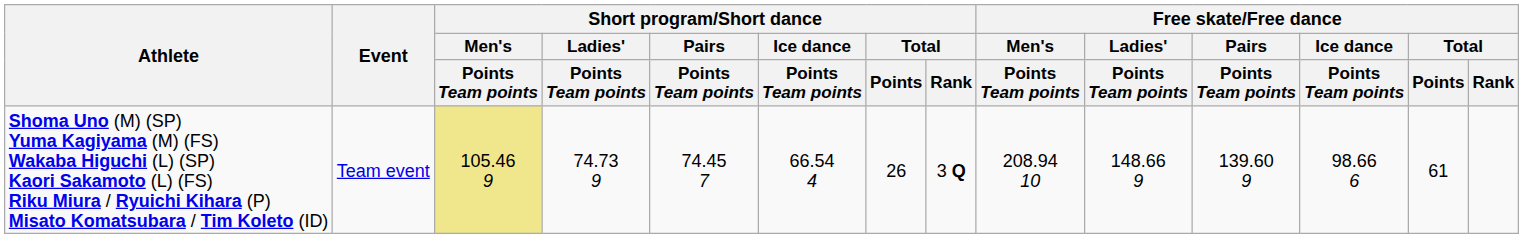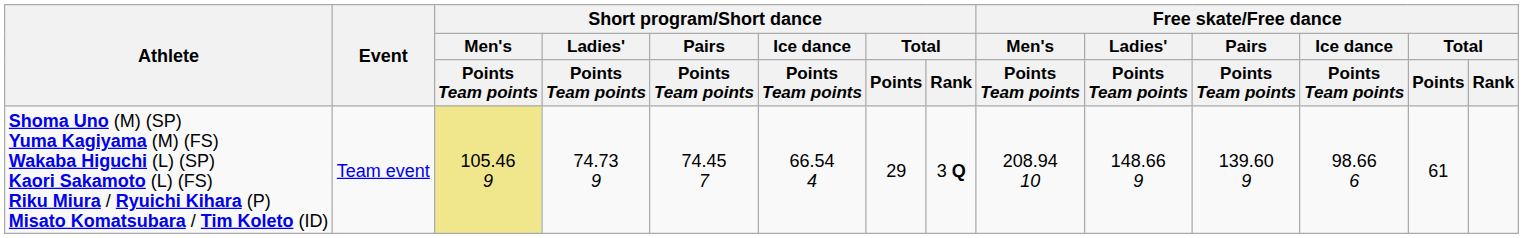(896, 170) 26 -> (896, 170) 29
